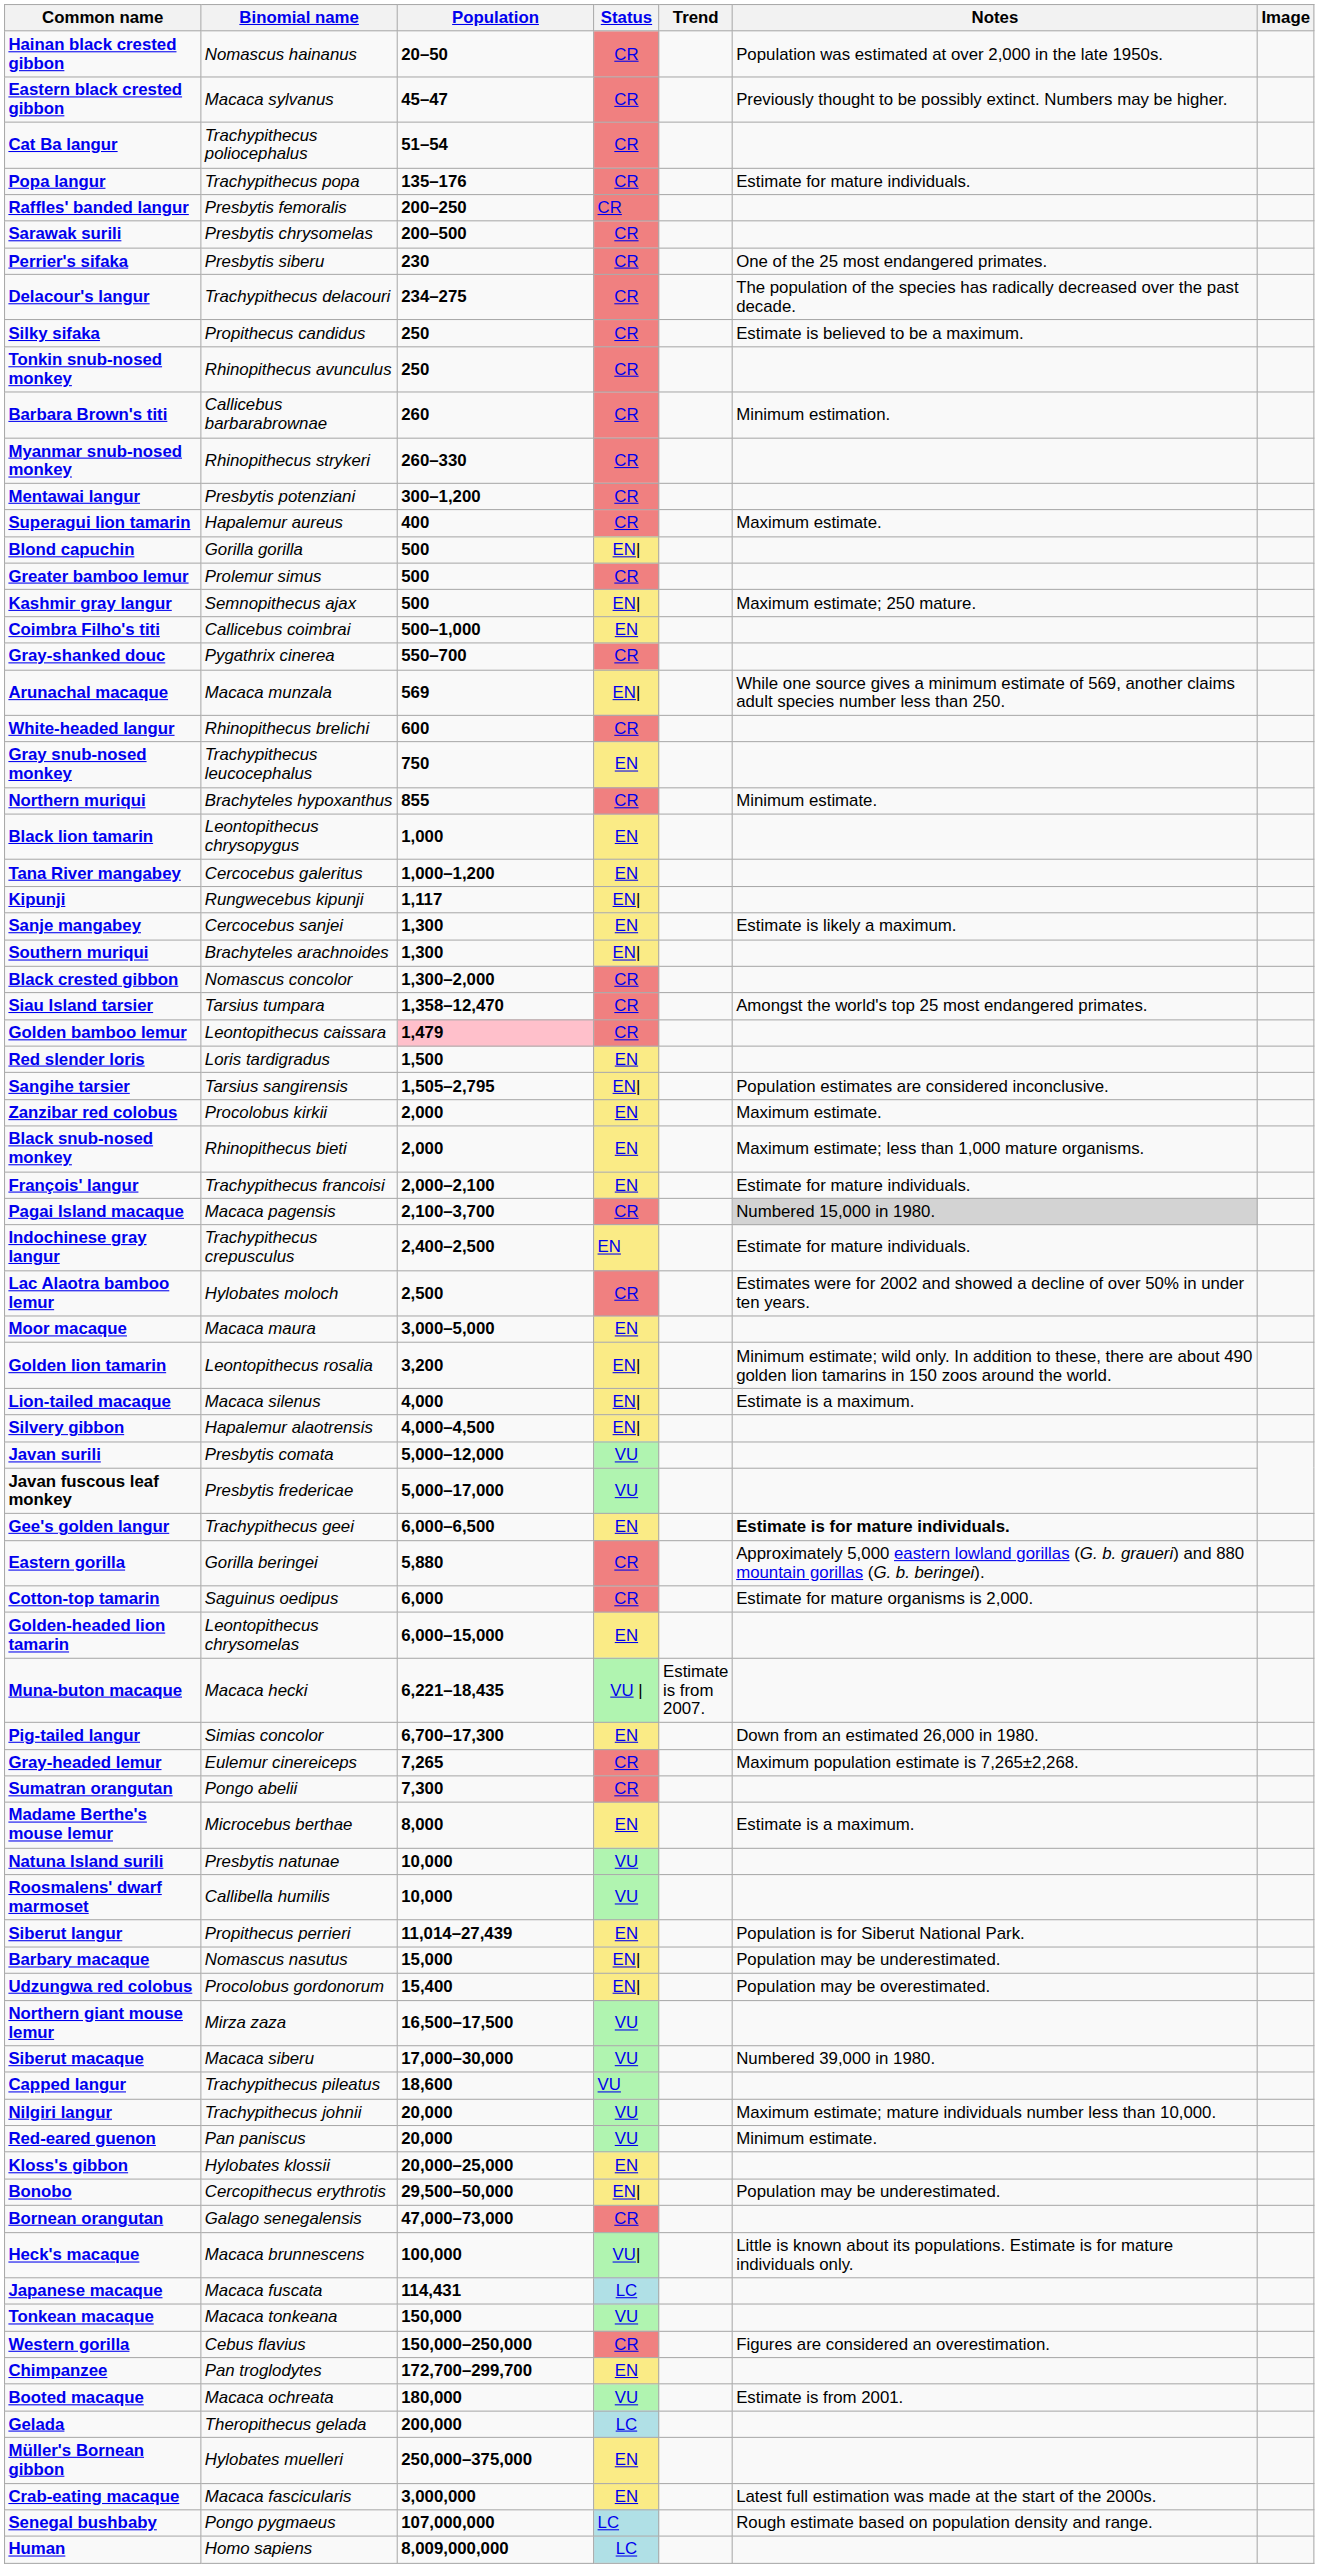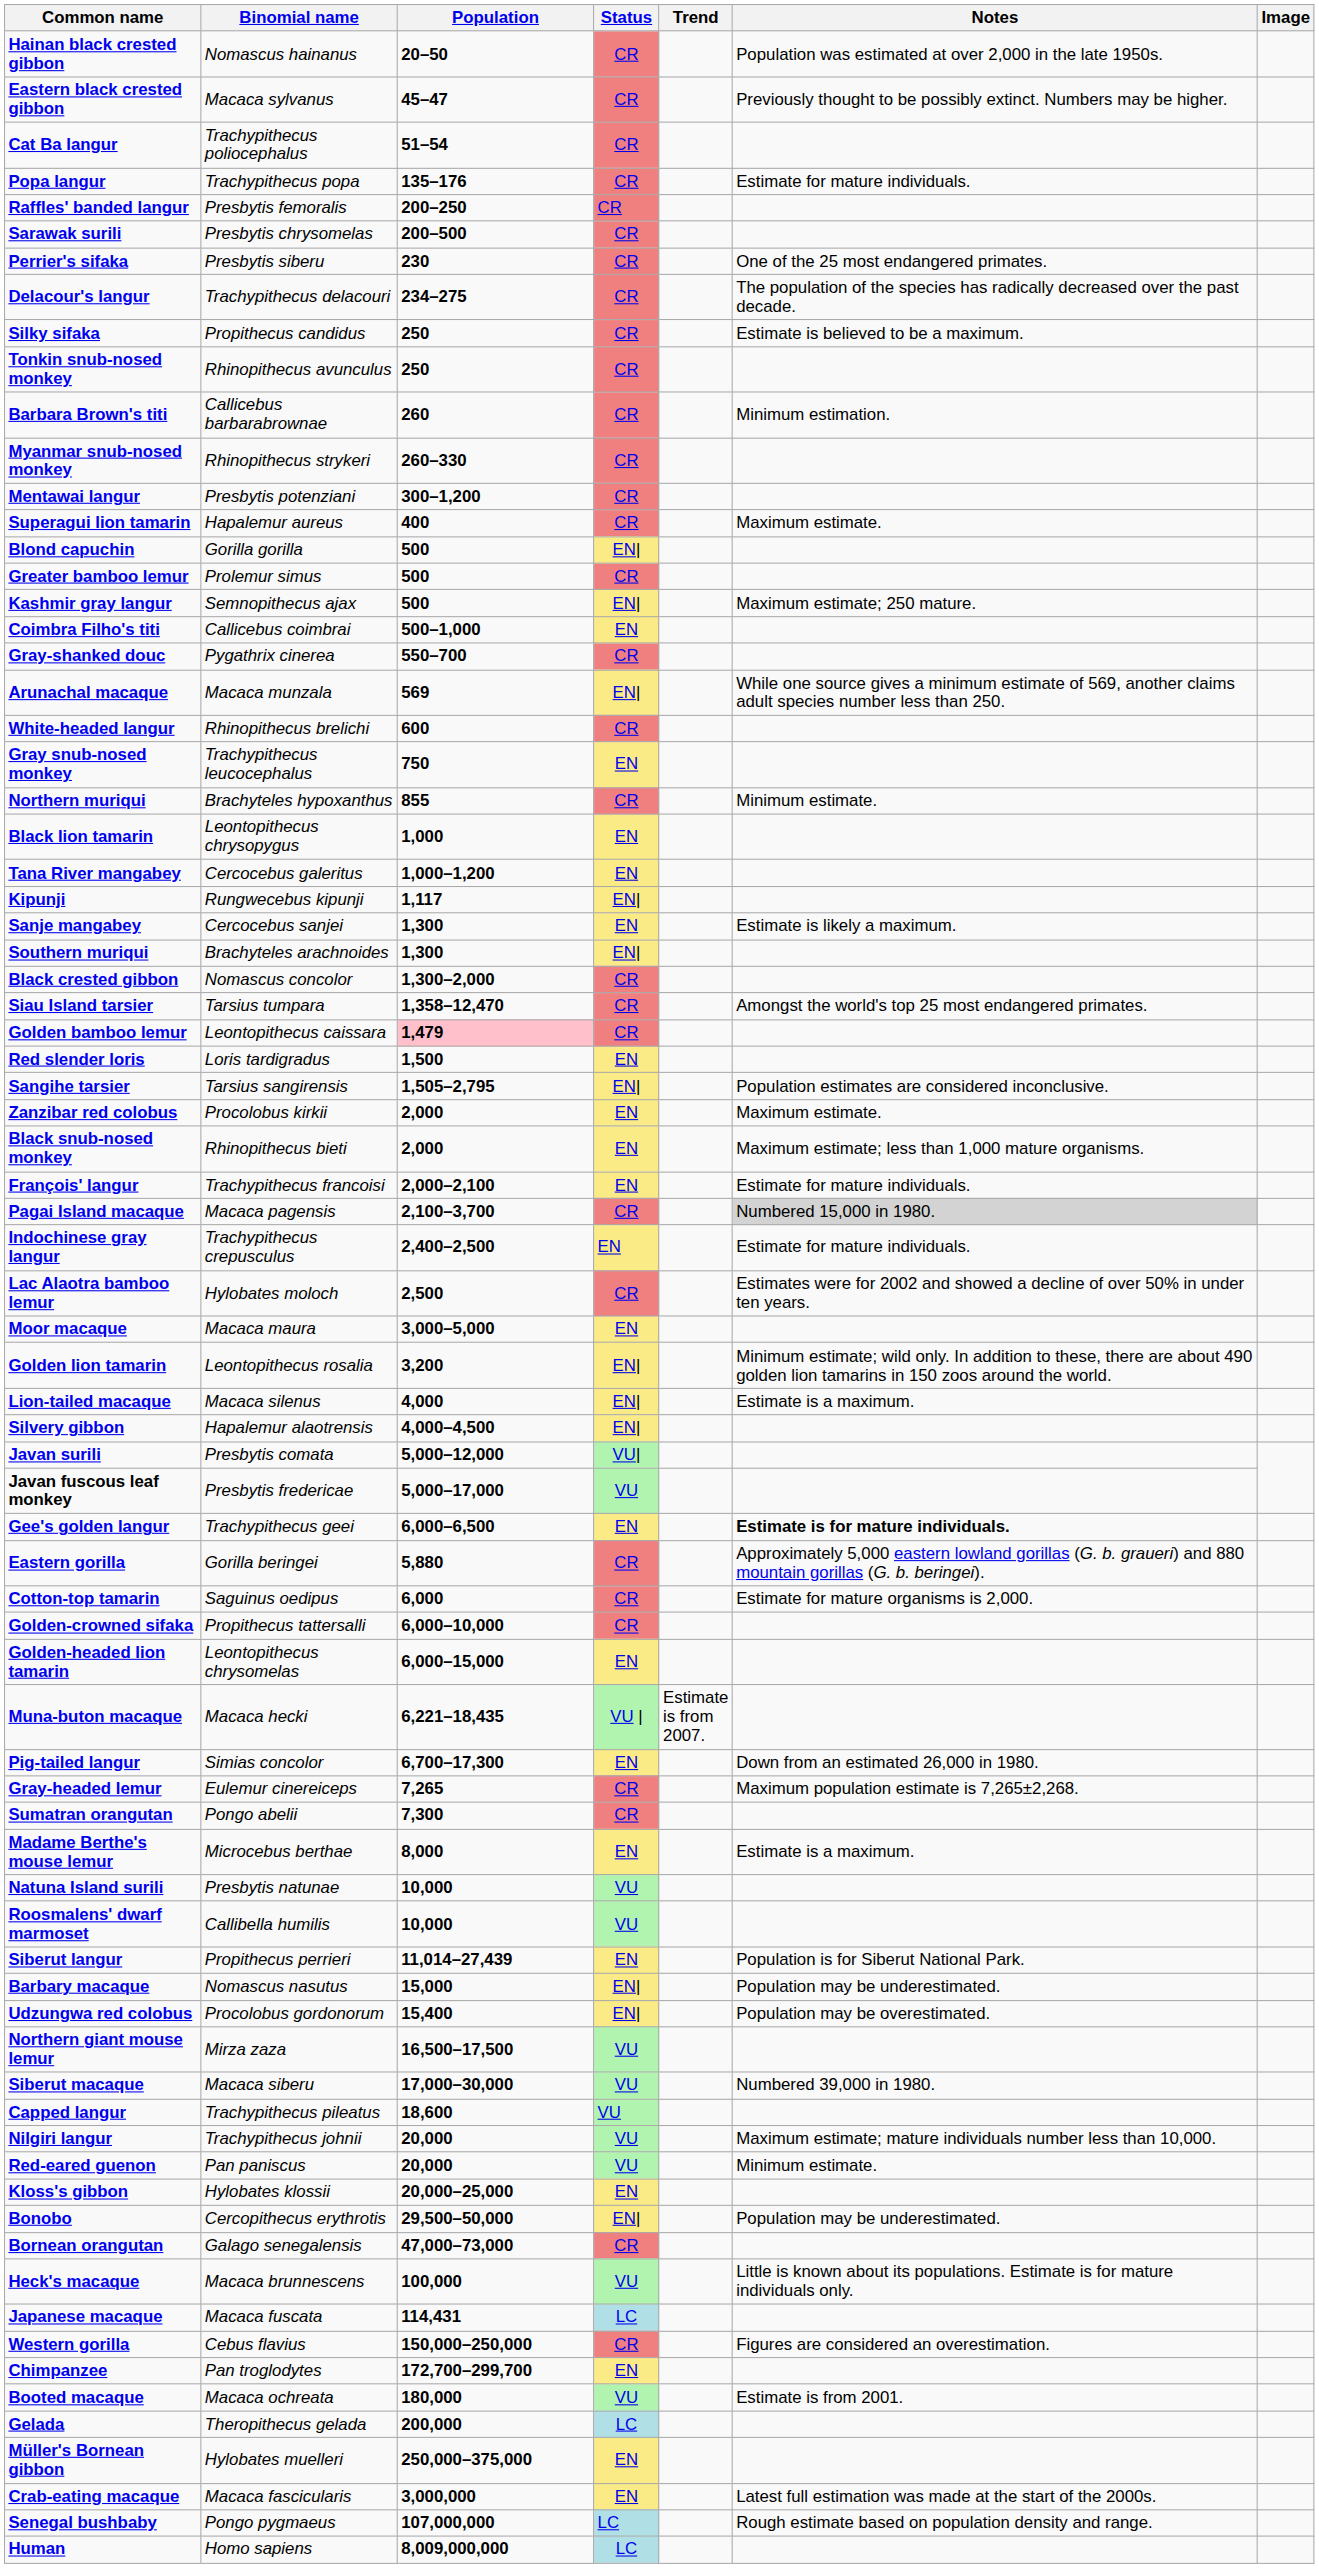(626, 1454) VU -> (626, 1454) VU|
+ row: (101, 1625)
(626, 2254) VU| -> (626, 2281) VU
- row: (81, 2317)
